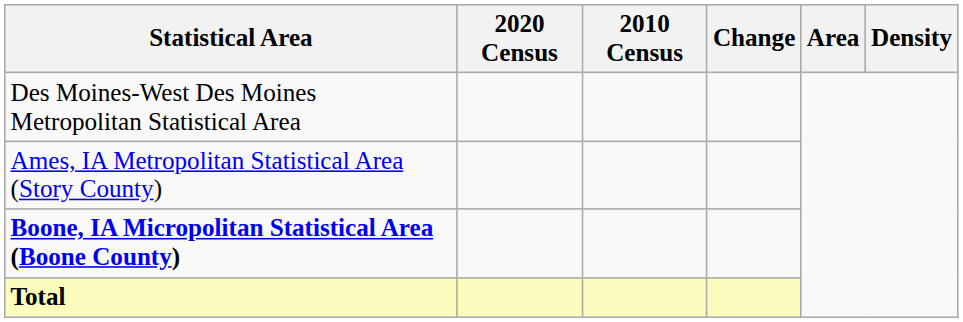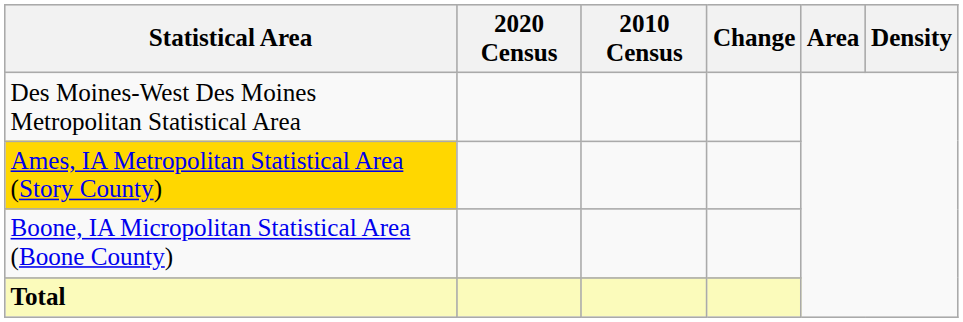(207, 174) no background -> (207, 174) gold background
(222, 242) bold -> (210, 242) normal
